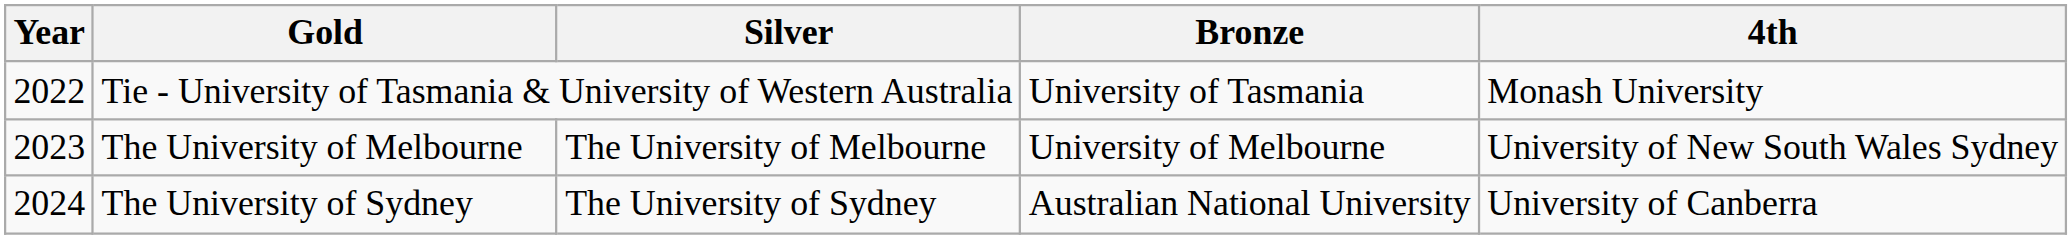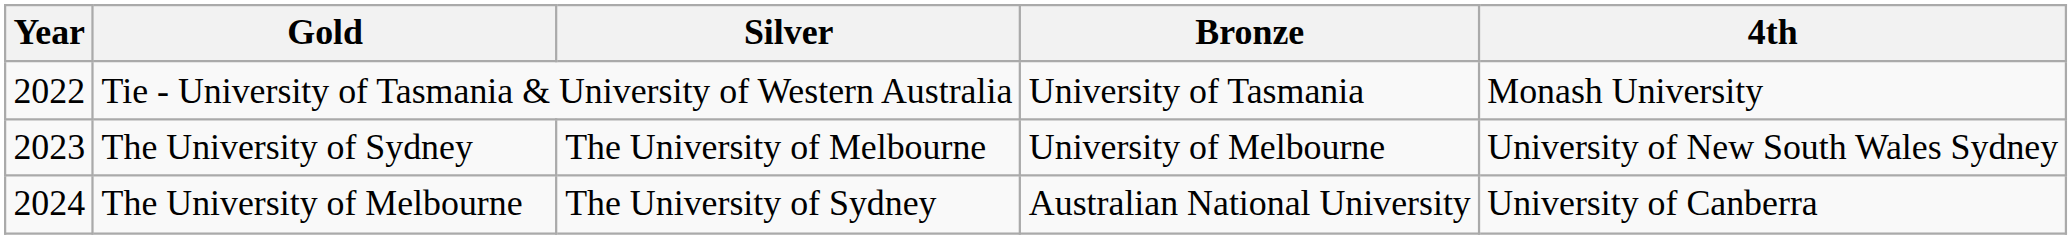(312, 146) The University of Melbourne -> (287, 146) The University of Sydney
(287, 203) The University of Sydney -> (312, 203) The University of Melbourne
